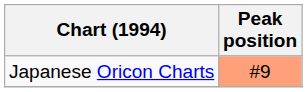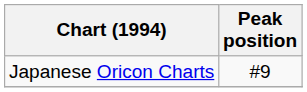(260, 71) lightsalmon background -> (260, 71) no background
